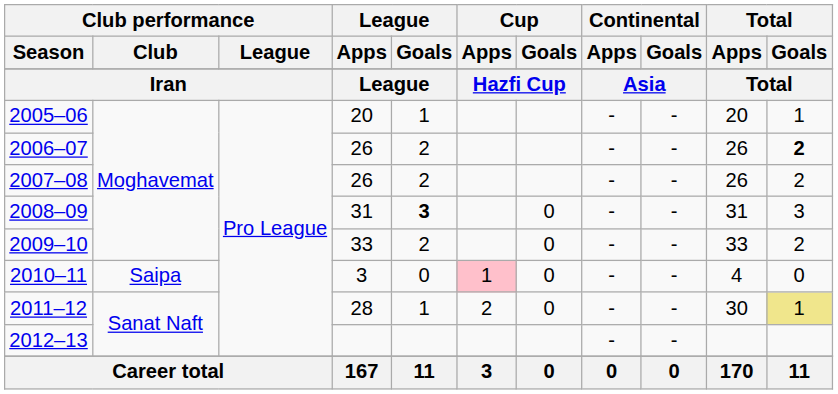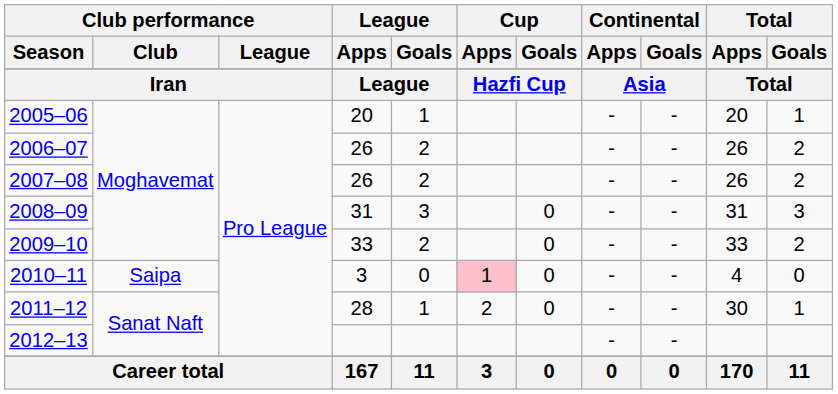(799, 148) bold -> (799, 148) normal
(424, 212) bold -> (424, 212) normal
(799, 308) khaki background -> (799, 308) no background
